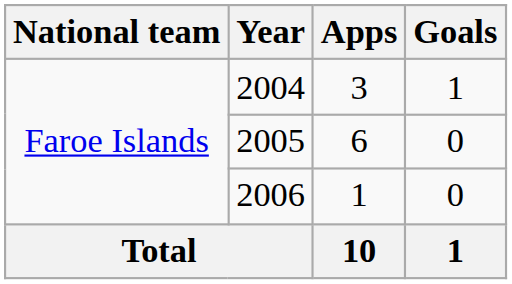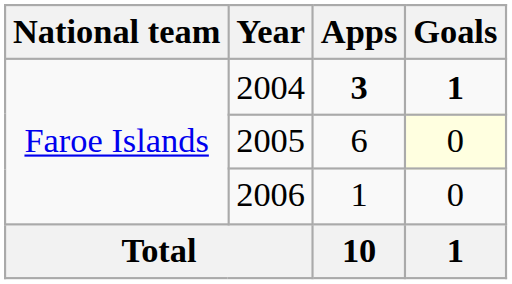(359, 86) normal -> (359, 86) bold
(455, 86) normal -> (455, 86) bold
(455, 140) no background -> (455, 140) lightyellow background
